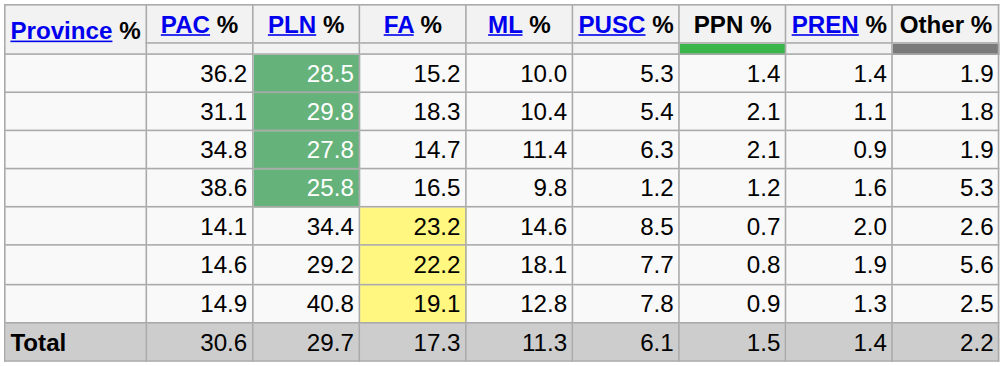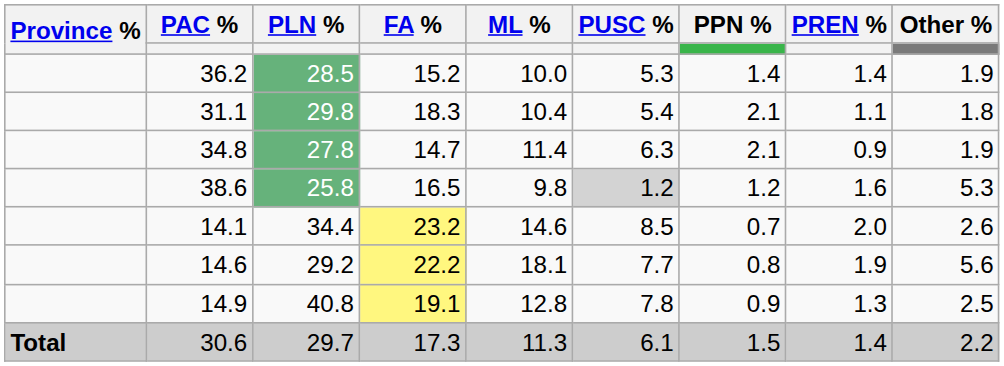(657, 188) no background -> (657, 188) lightgrey background
